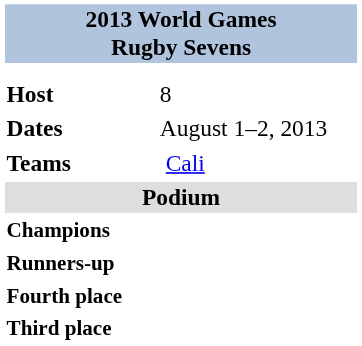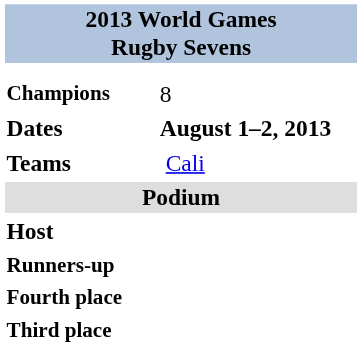(30, 94) Host -> (58, 93) Champions
(244, 128) normal -> (246, 128) bold
(58, 230) Champions -> (30, 231) Host
